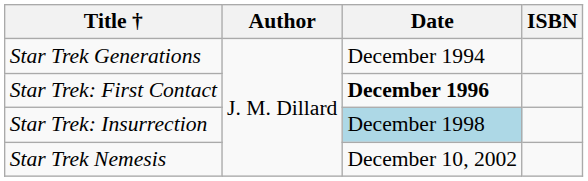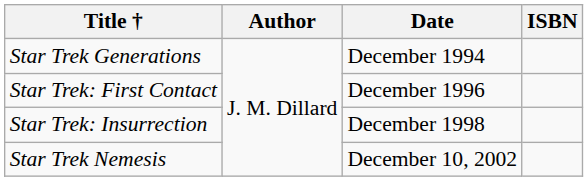(418, 90) bold -> (416, 90) normal
(416, 124) lightblue background -> (416, 124) no background
